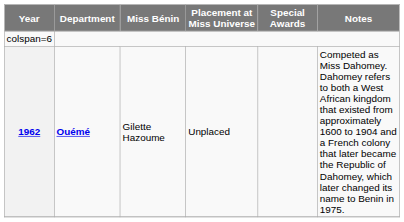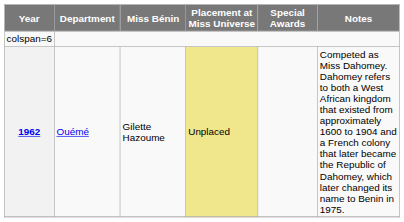(73, 132) bold -> (73, 132) normal
(209, 132) no background -> (209, 132) khaki background
